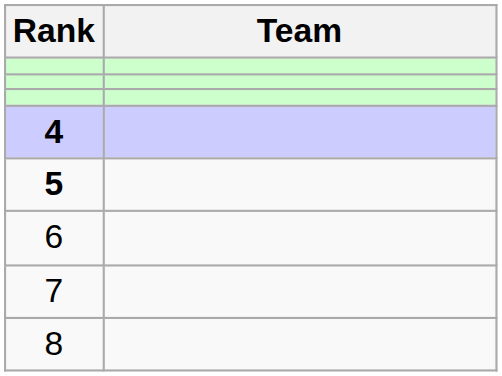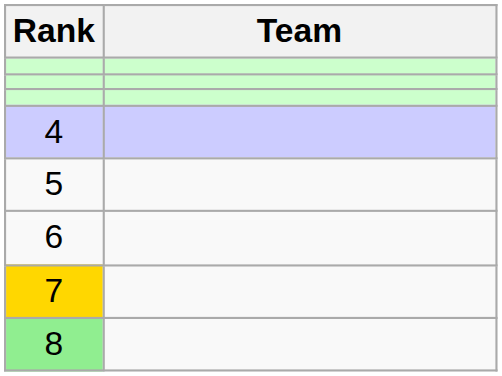(54, 130) bold -> (54, 130) normal
(54, 184) bold -> (54, 184) normal
(54, 290) no background -> (54, 290) gold background
(54, 344) no background -> (54, 344) lightgreen background
